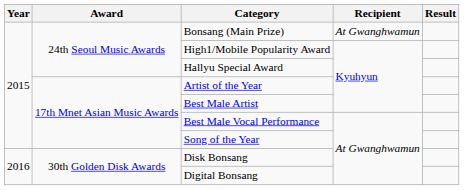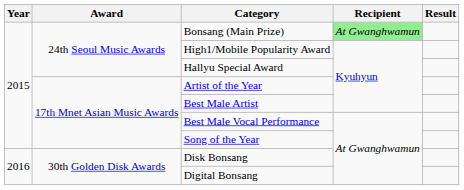(378, 31) no background -> (378, 31) lightgreen background
